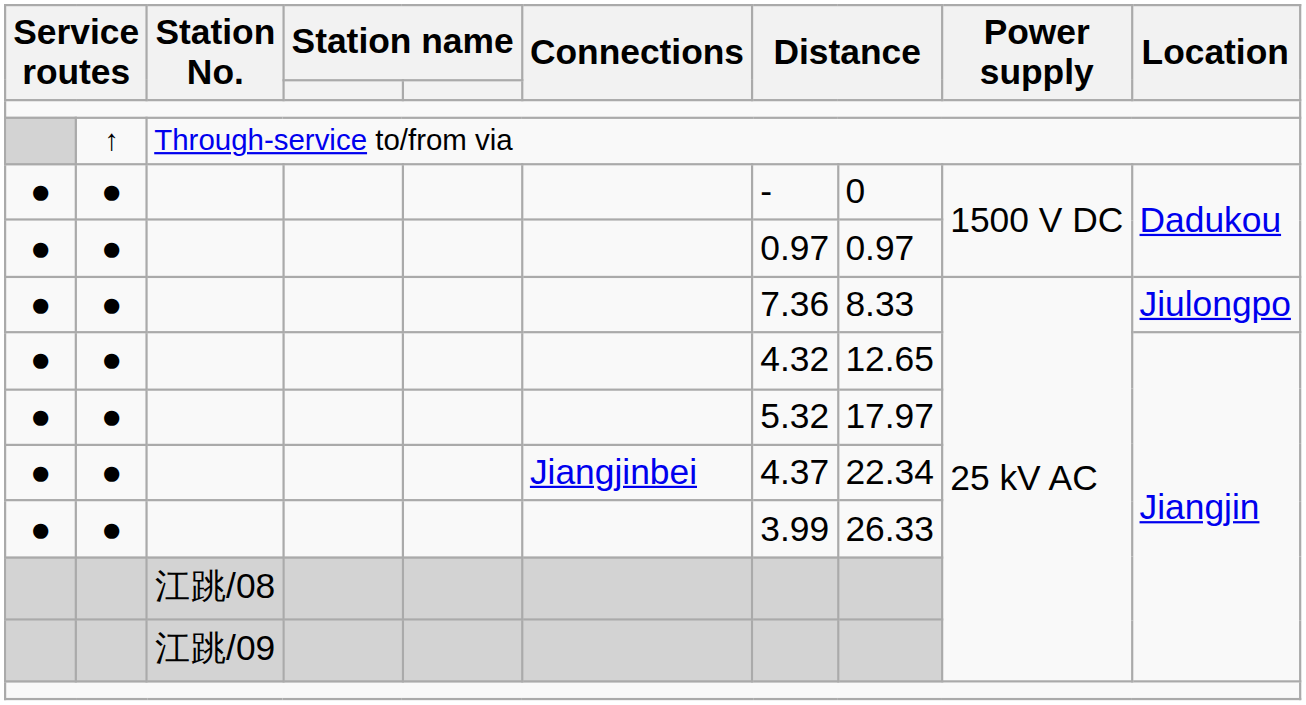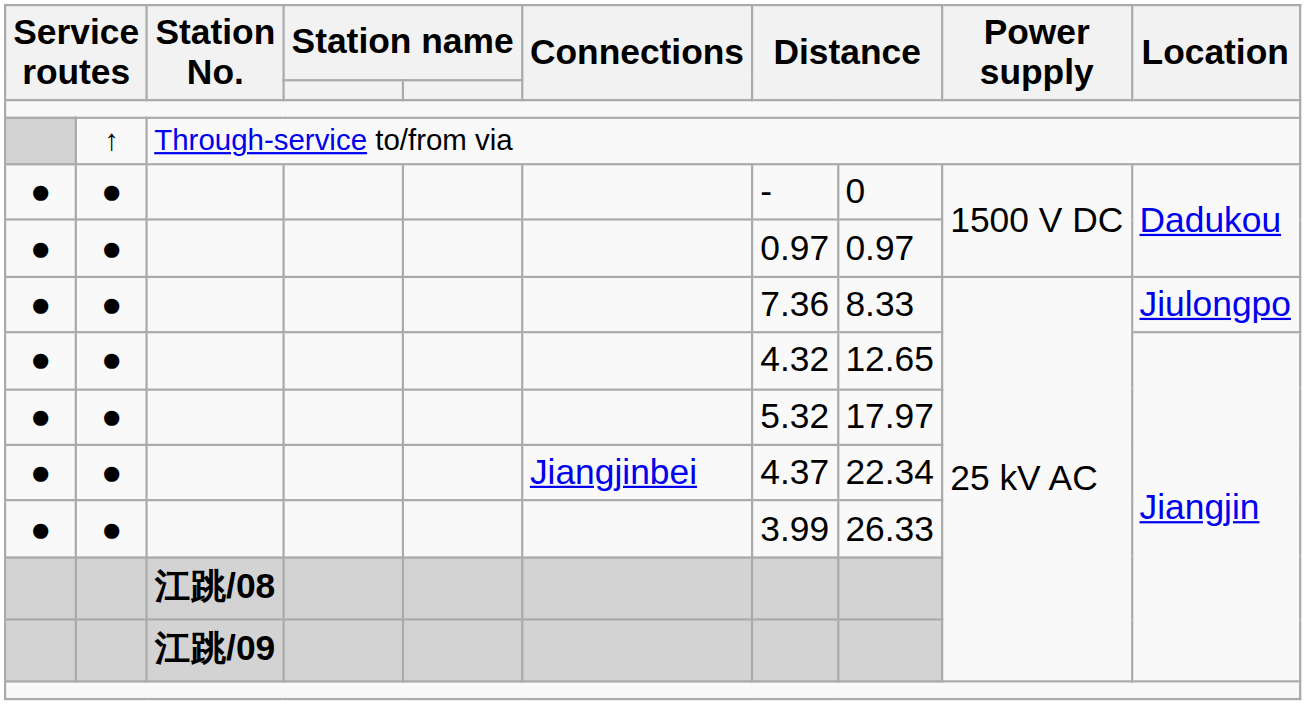(215, 586) normal -> (215, 586) bold
(215, 649) normal -> (215, 649) bold
